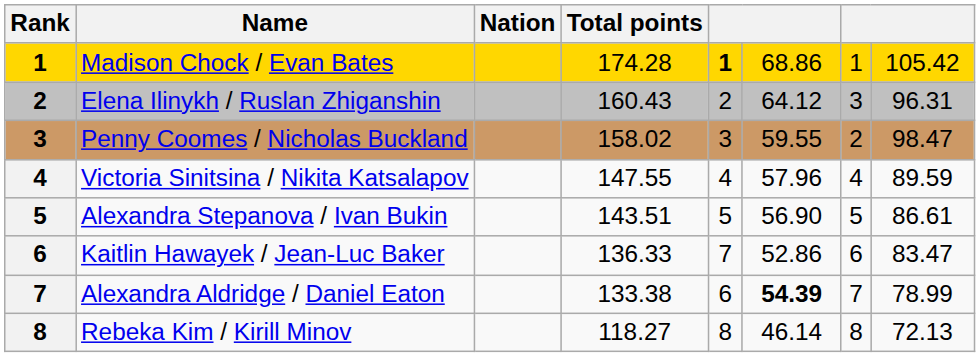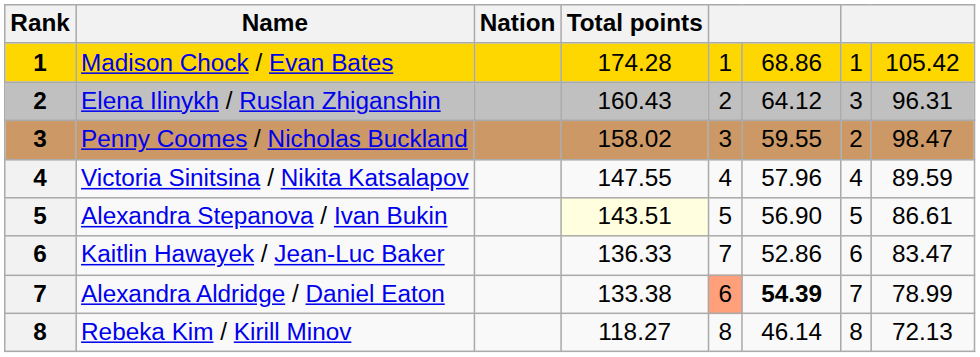(725, 62) bold -> (725, 62) normal
(635, 216) no background -> (635, 216) lightyellow background
(725, 293) no background -> (725, 293) lightsalmon background
